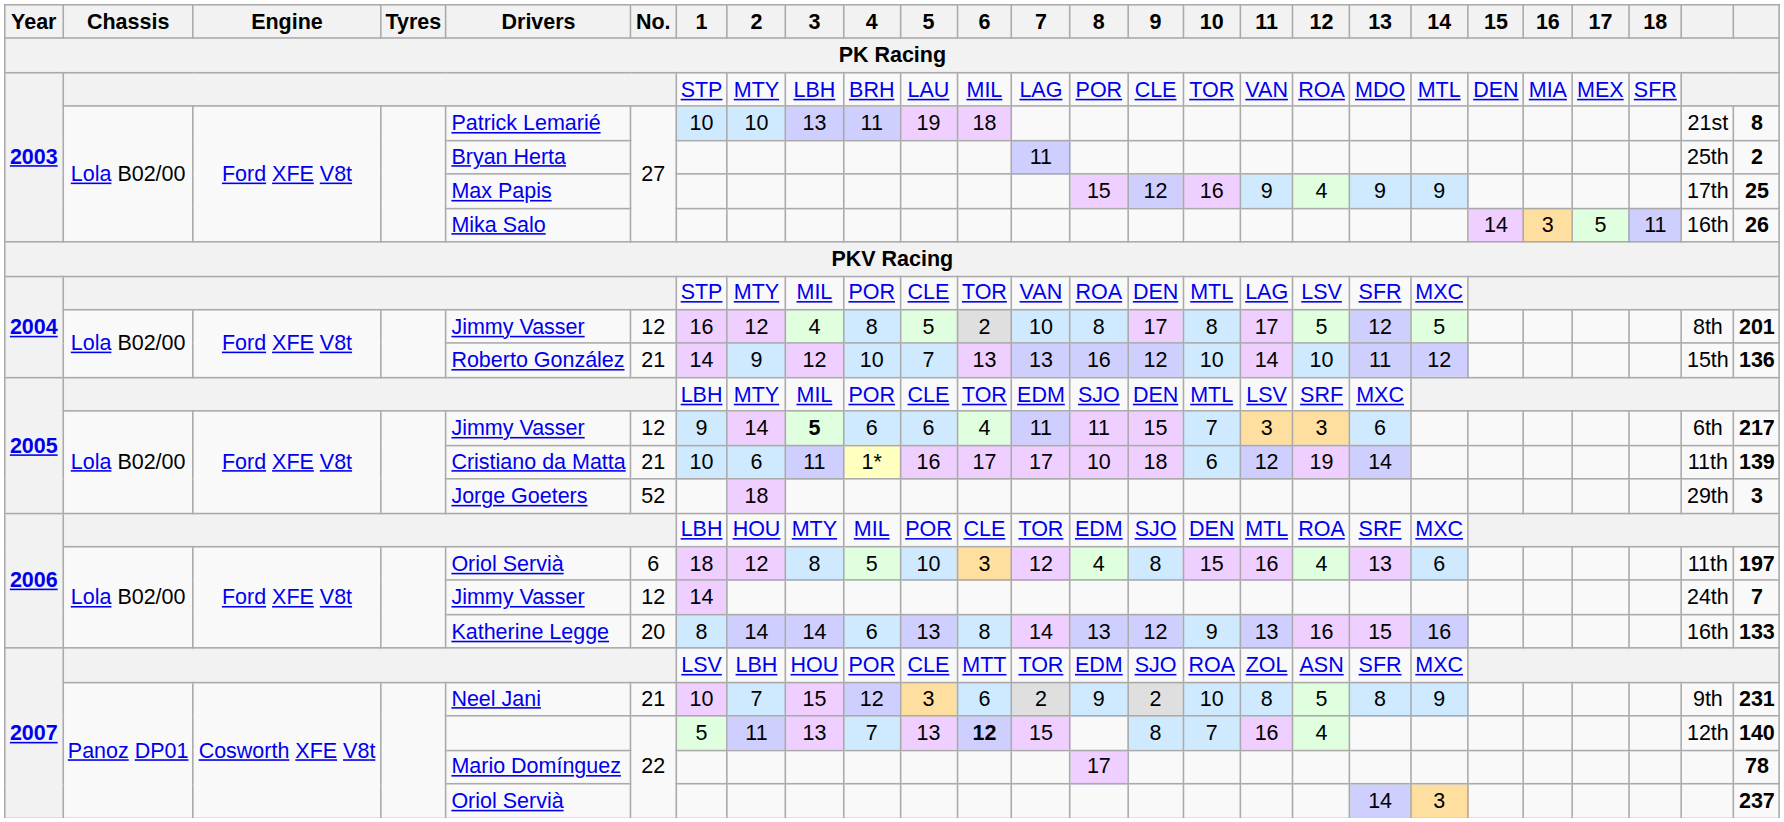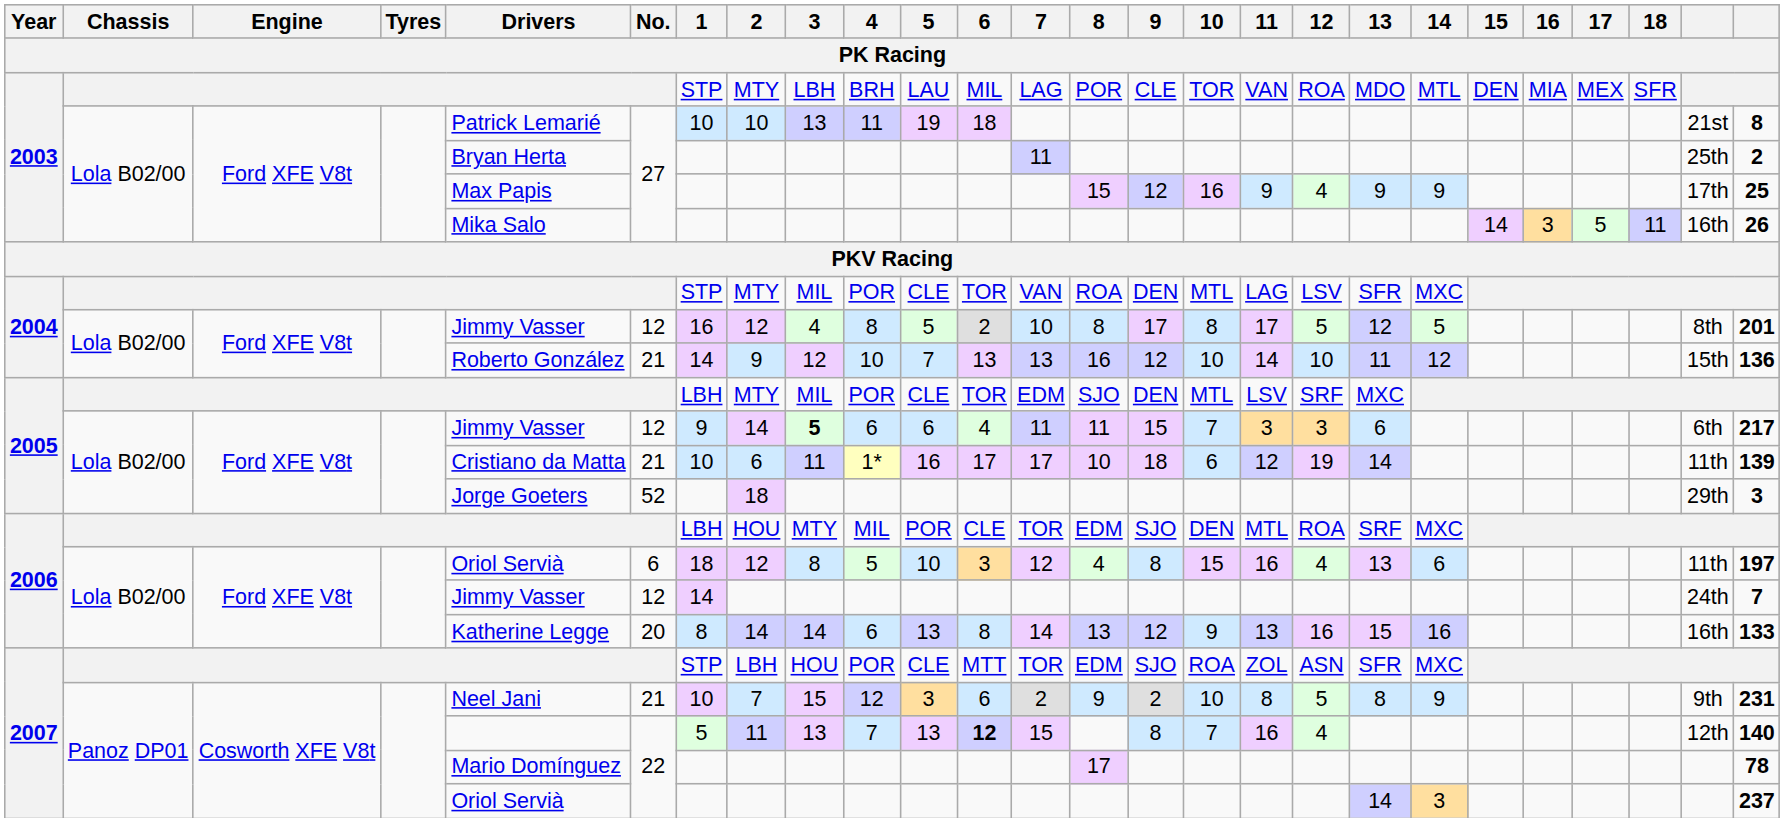(702, 665) LSV -> (702, 665) STP
